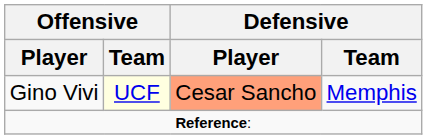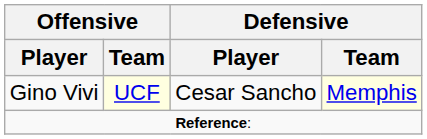(246, 92) lightsalmon background -> (246, 92) no background
(372, 92) no background -> (372, 92) lightyellow background
